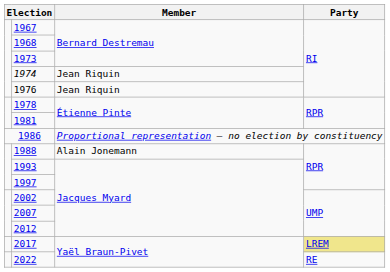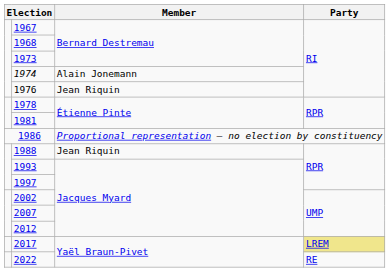(88, 74) Jean Riquin -> (97, 74) Alain Jonemann
(97, 151) Alain Jonemann -> (88, 151) Jean Riquin
